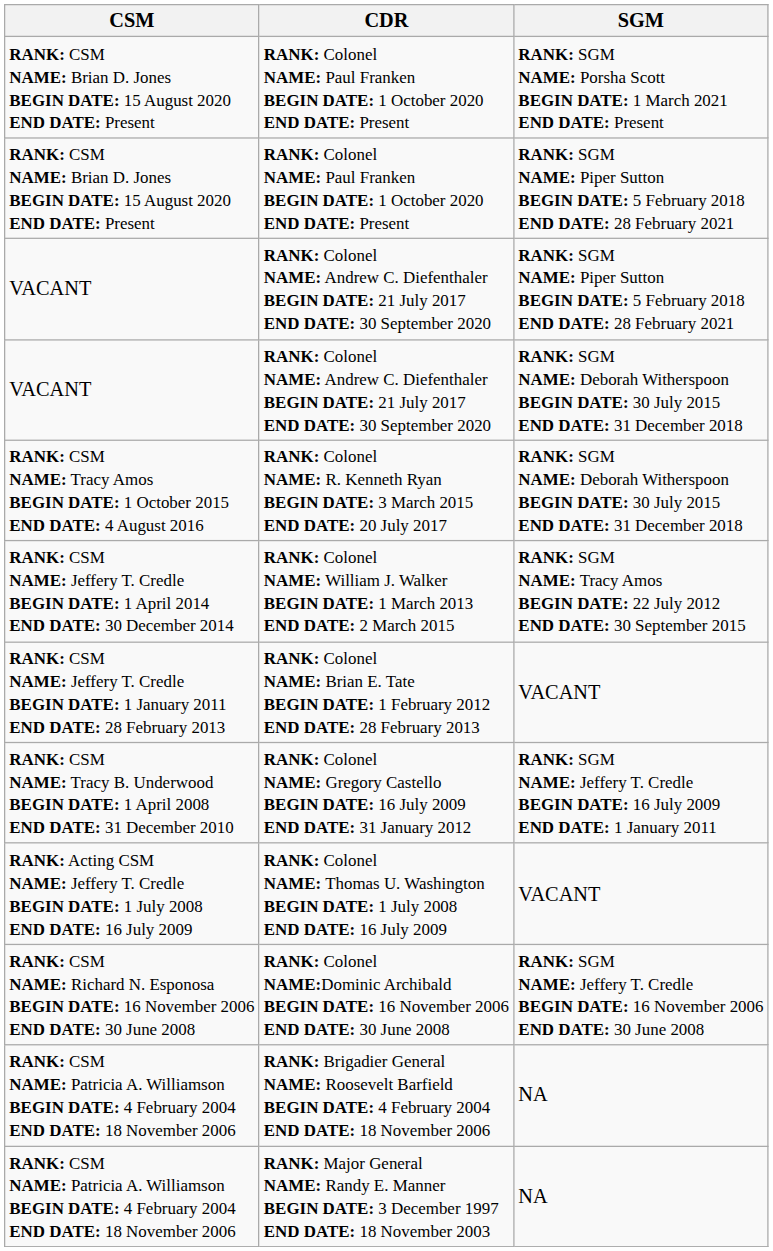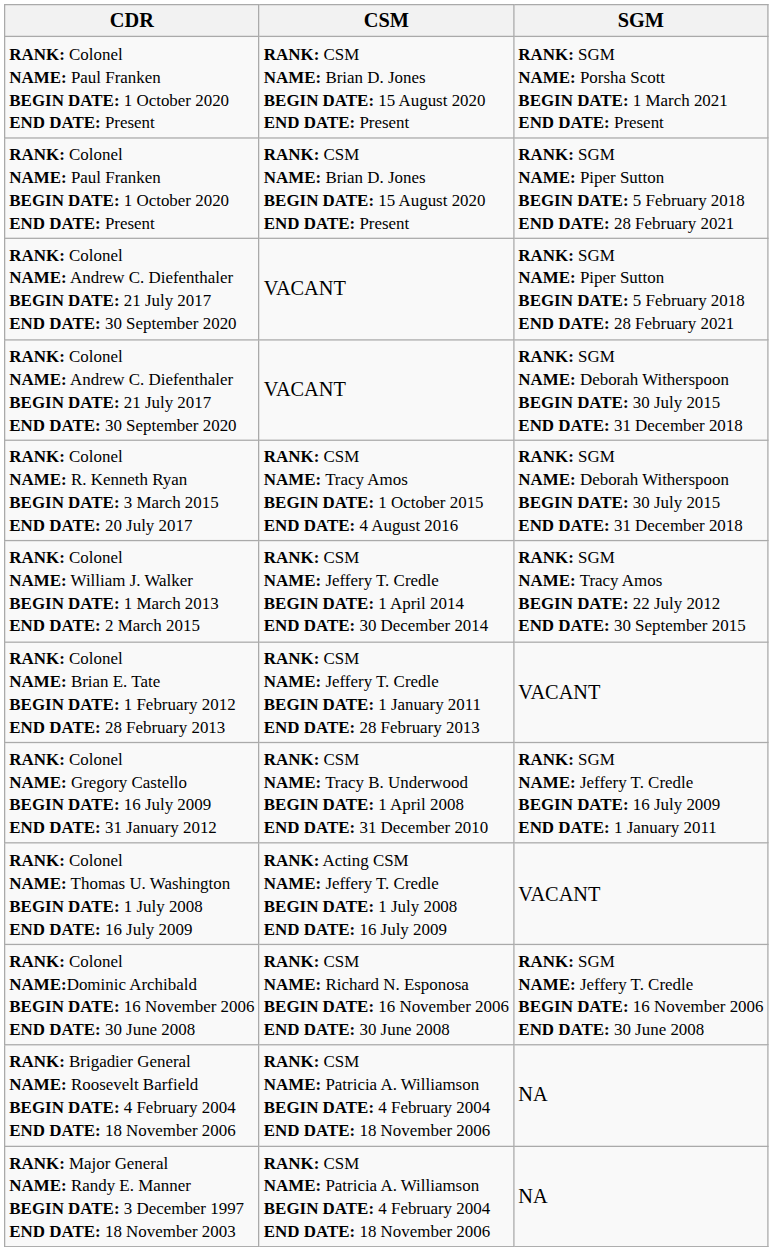columns swapped: (386, 20) <-> (132, 20)
